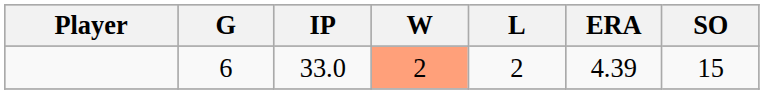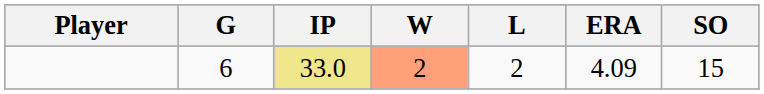(323, 67) no background -> (323, 67) khaki background
(614, 67) 4.39 -> (614, 67) 4.09
